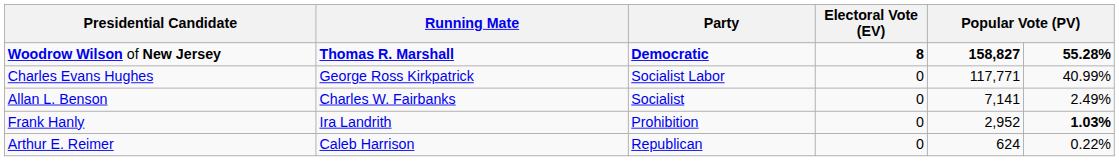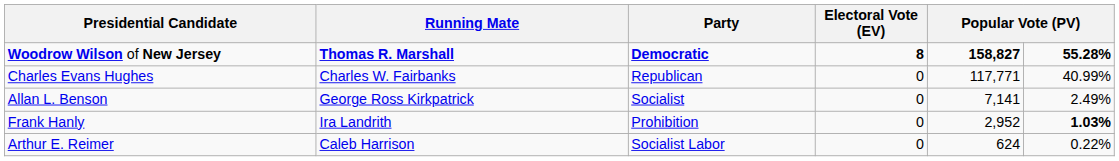(397, 76) George Ross Kirkpatrick -> (388, 76) Charles W. Fairbanks
(678, 76) Socialist Labor -> (667, 76) Republican
(388, 99) Charles W. Fairbanks -> (397, 99) George Ross Kirkpatrick
(667, 144) Republican -> (678, 144) Socialist Labor
